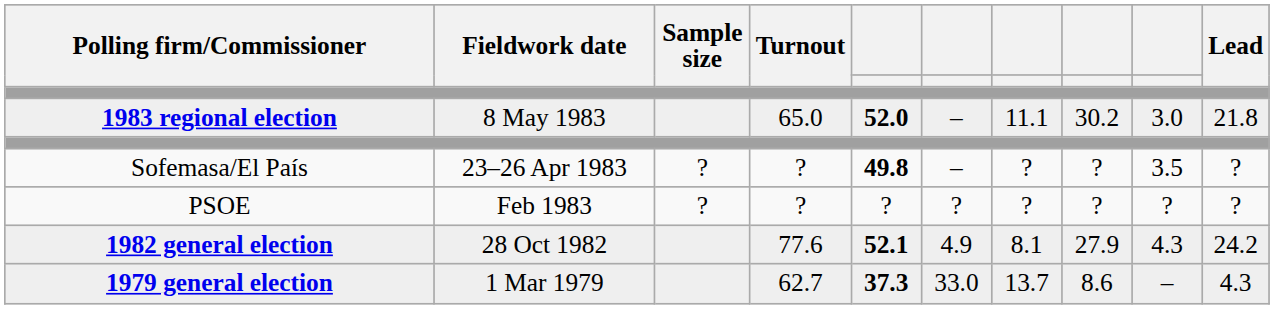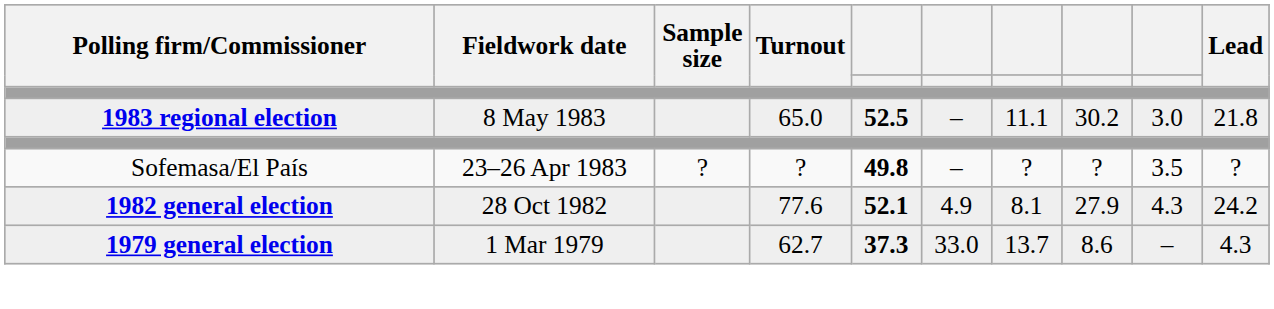(886, 117) 52.0 -> (886, 117) 52.5
- row: (219, 206)
